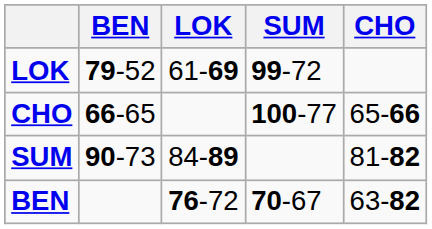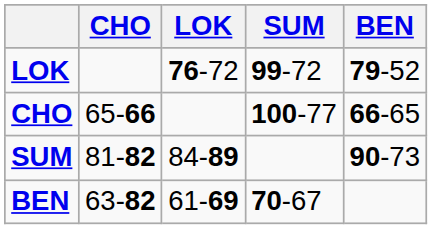columns swapped: (385, 26) <-> (120, 26)
(203, 69) 61-69 -> (203, 69) 76-72
(203, 200) 76-72 -> (203, 200) 61-69
